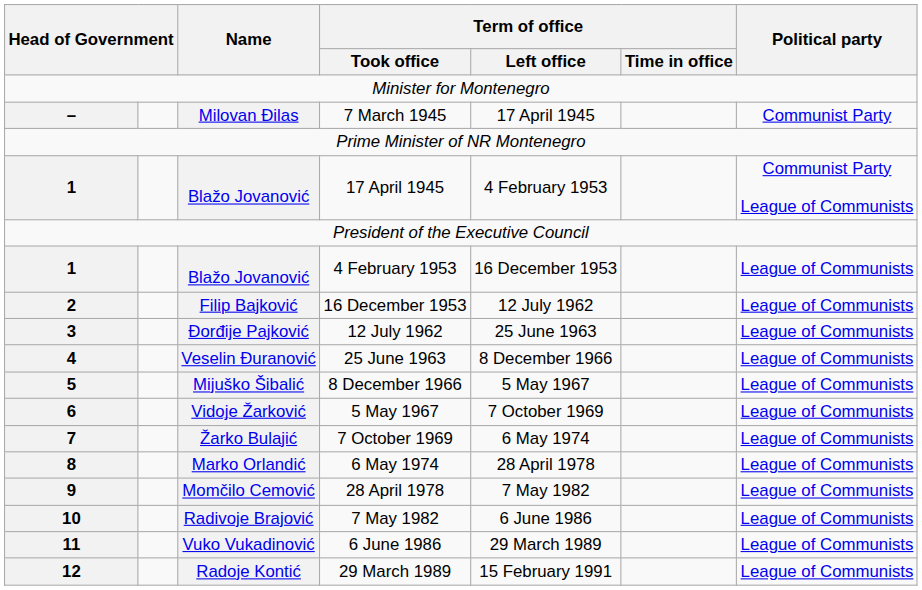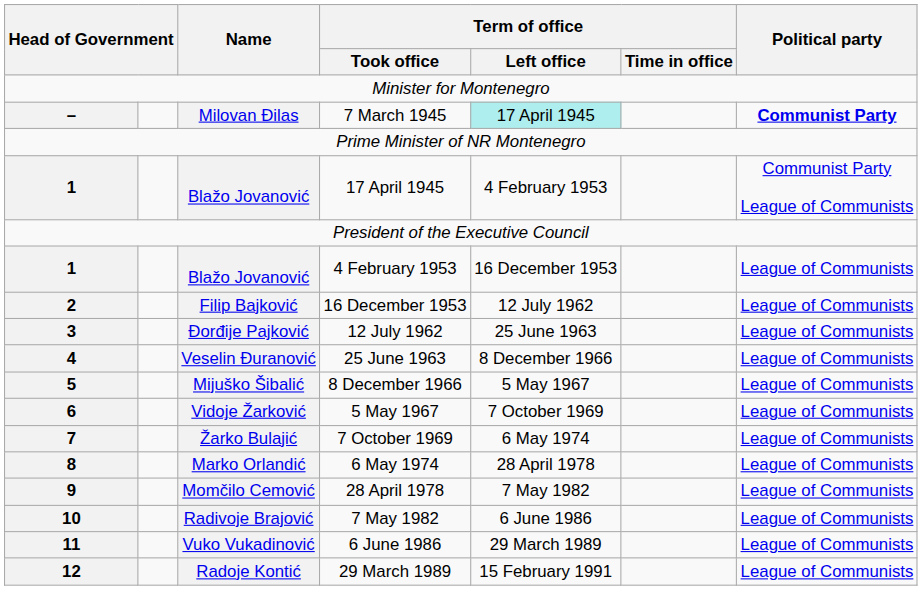(546, 115) no background -> (546, 115) paleturquoise background
(827, 115) normal -> (827, 115) bold
